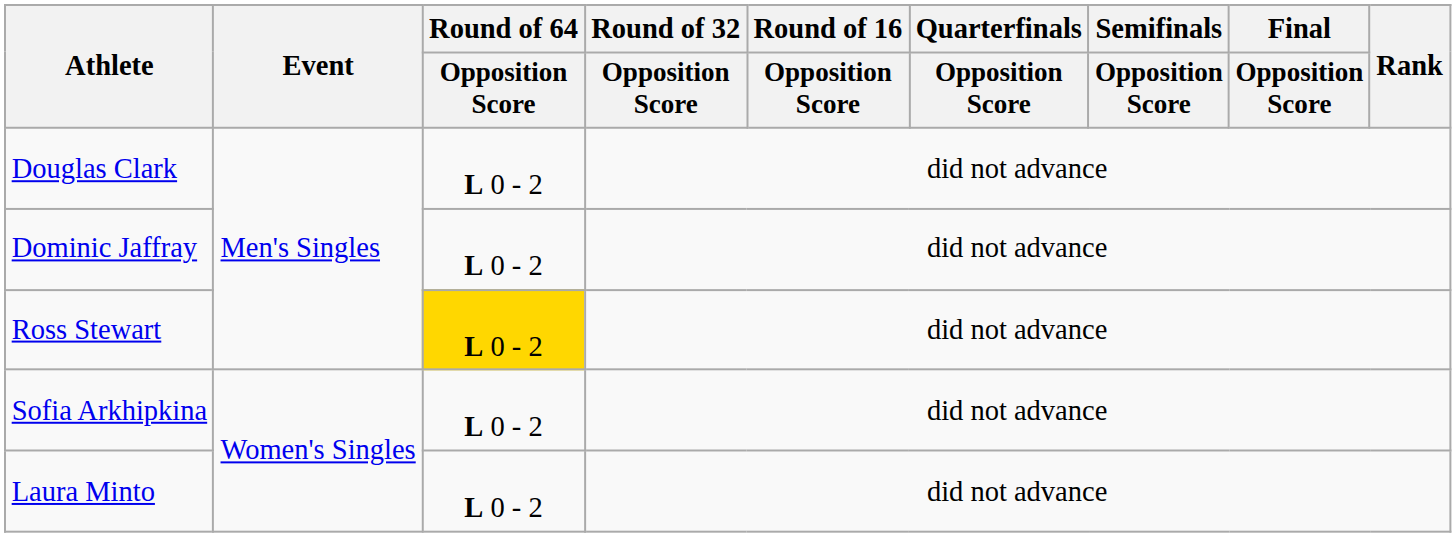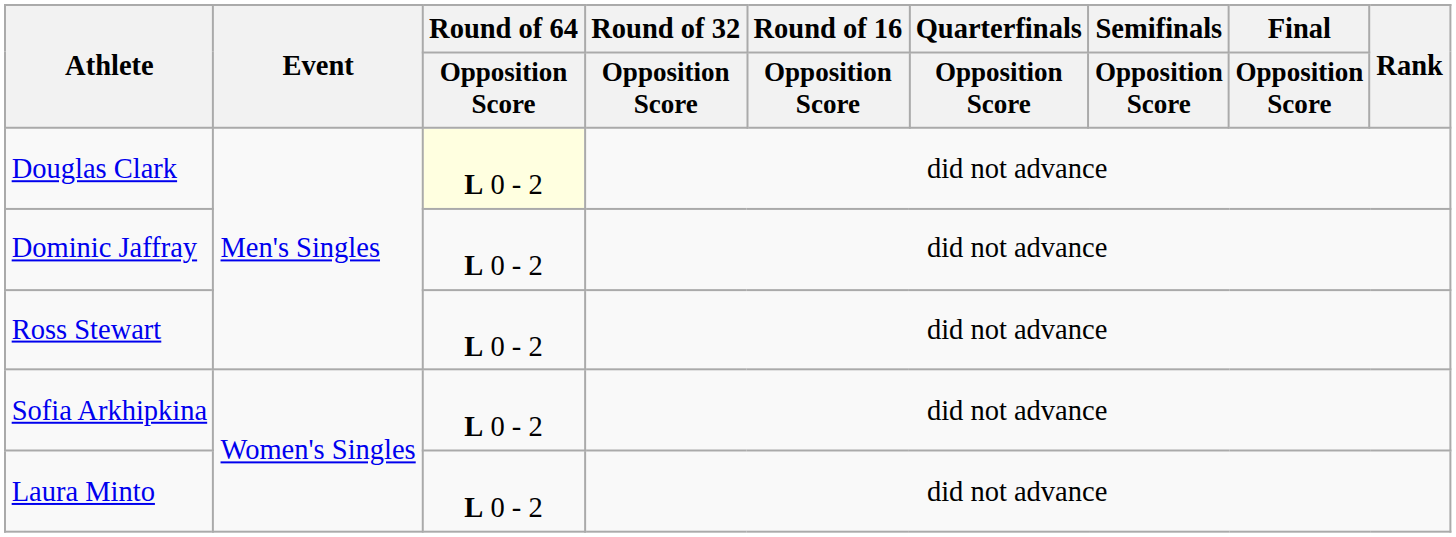(503, 185) no background -> (503, 185) lightyellow background
(503, 346) gold background -> (503, 346) no background
